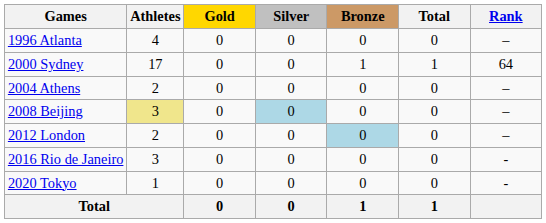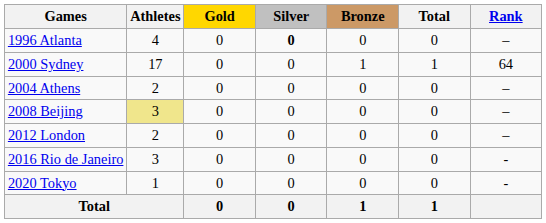(291, 40) normal -> (291, 40) bold
(291, 111) lightblue background -> (291, 111) no background
(363, 135) lightblue background -> (363, 135) no background
